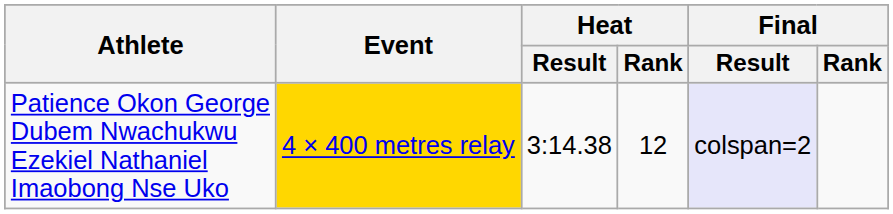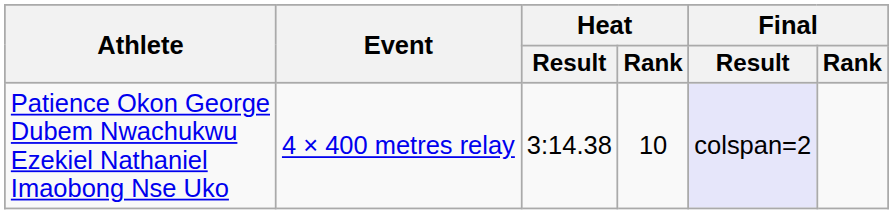(398, 146) gold background -> (398, 146) no background
(653, 146) 12 -> (653, 146) 10
